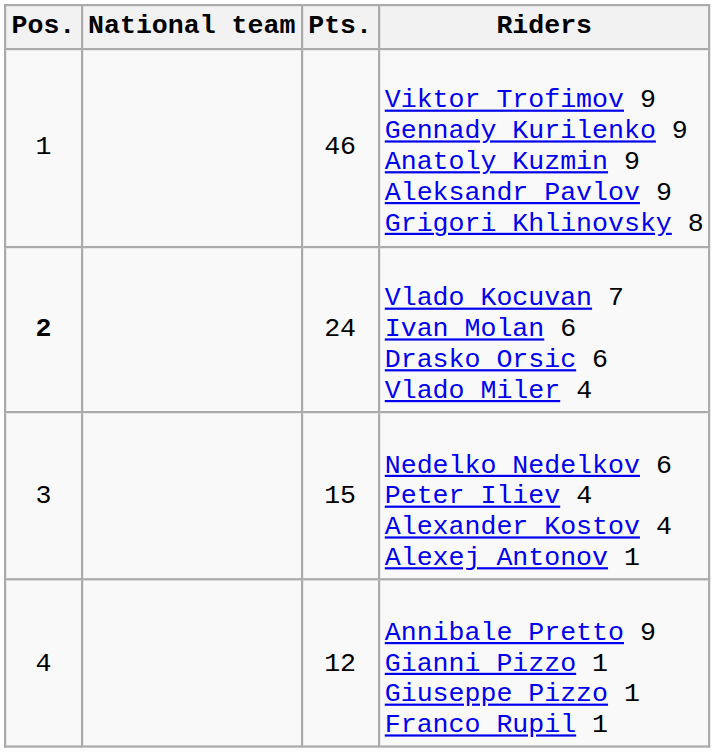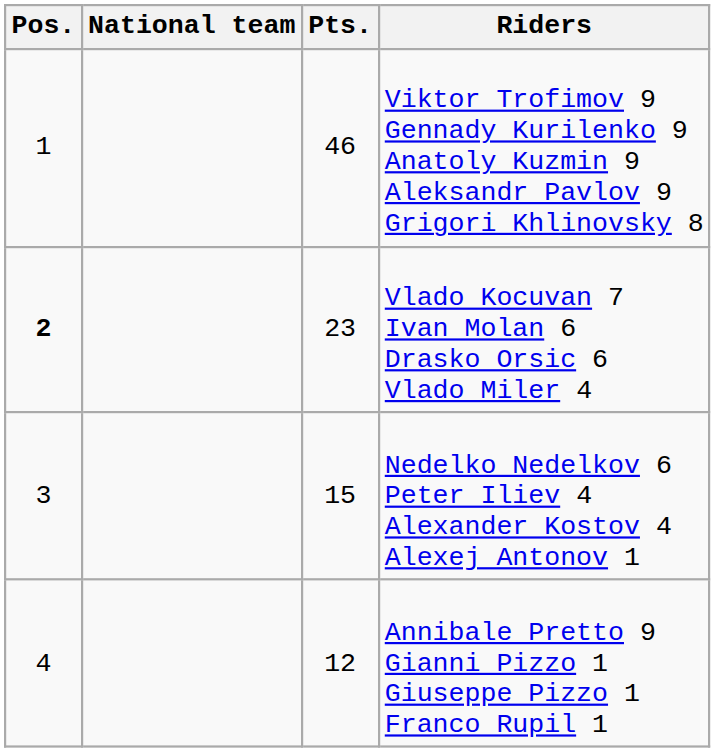(340, 330) 24 -> (340, 330) 23
